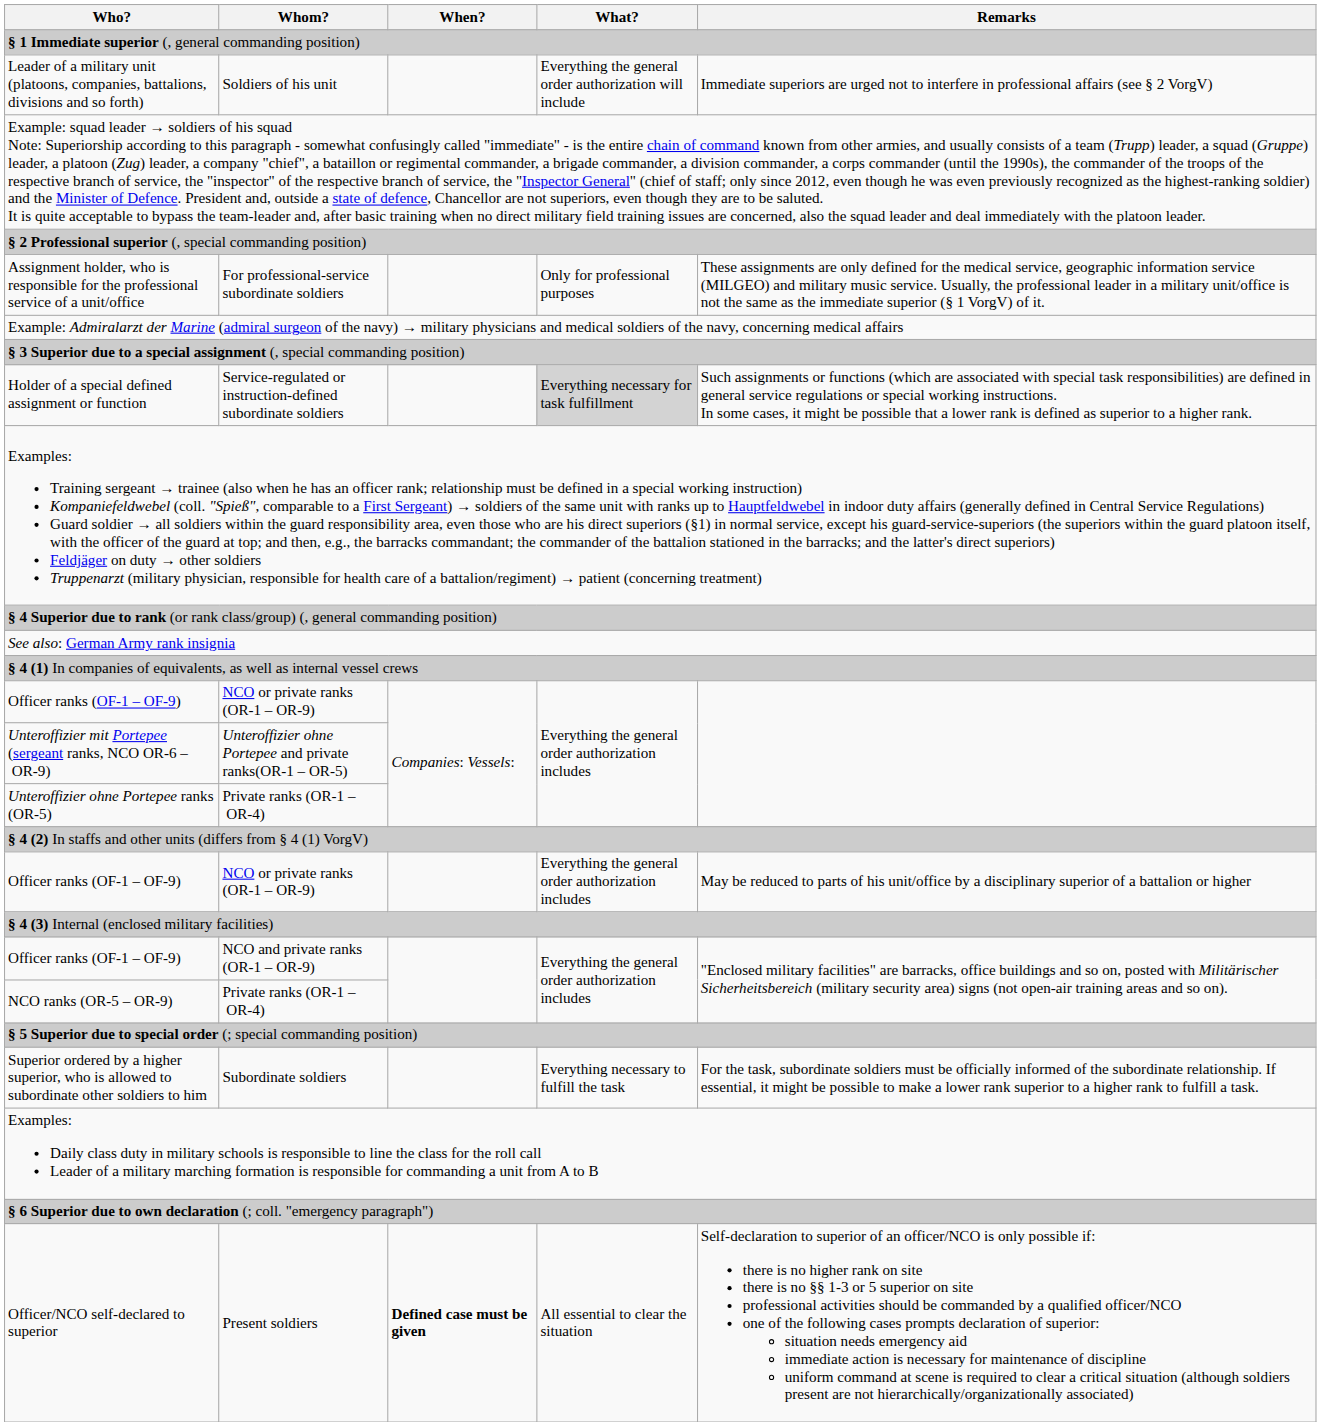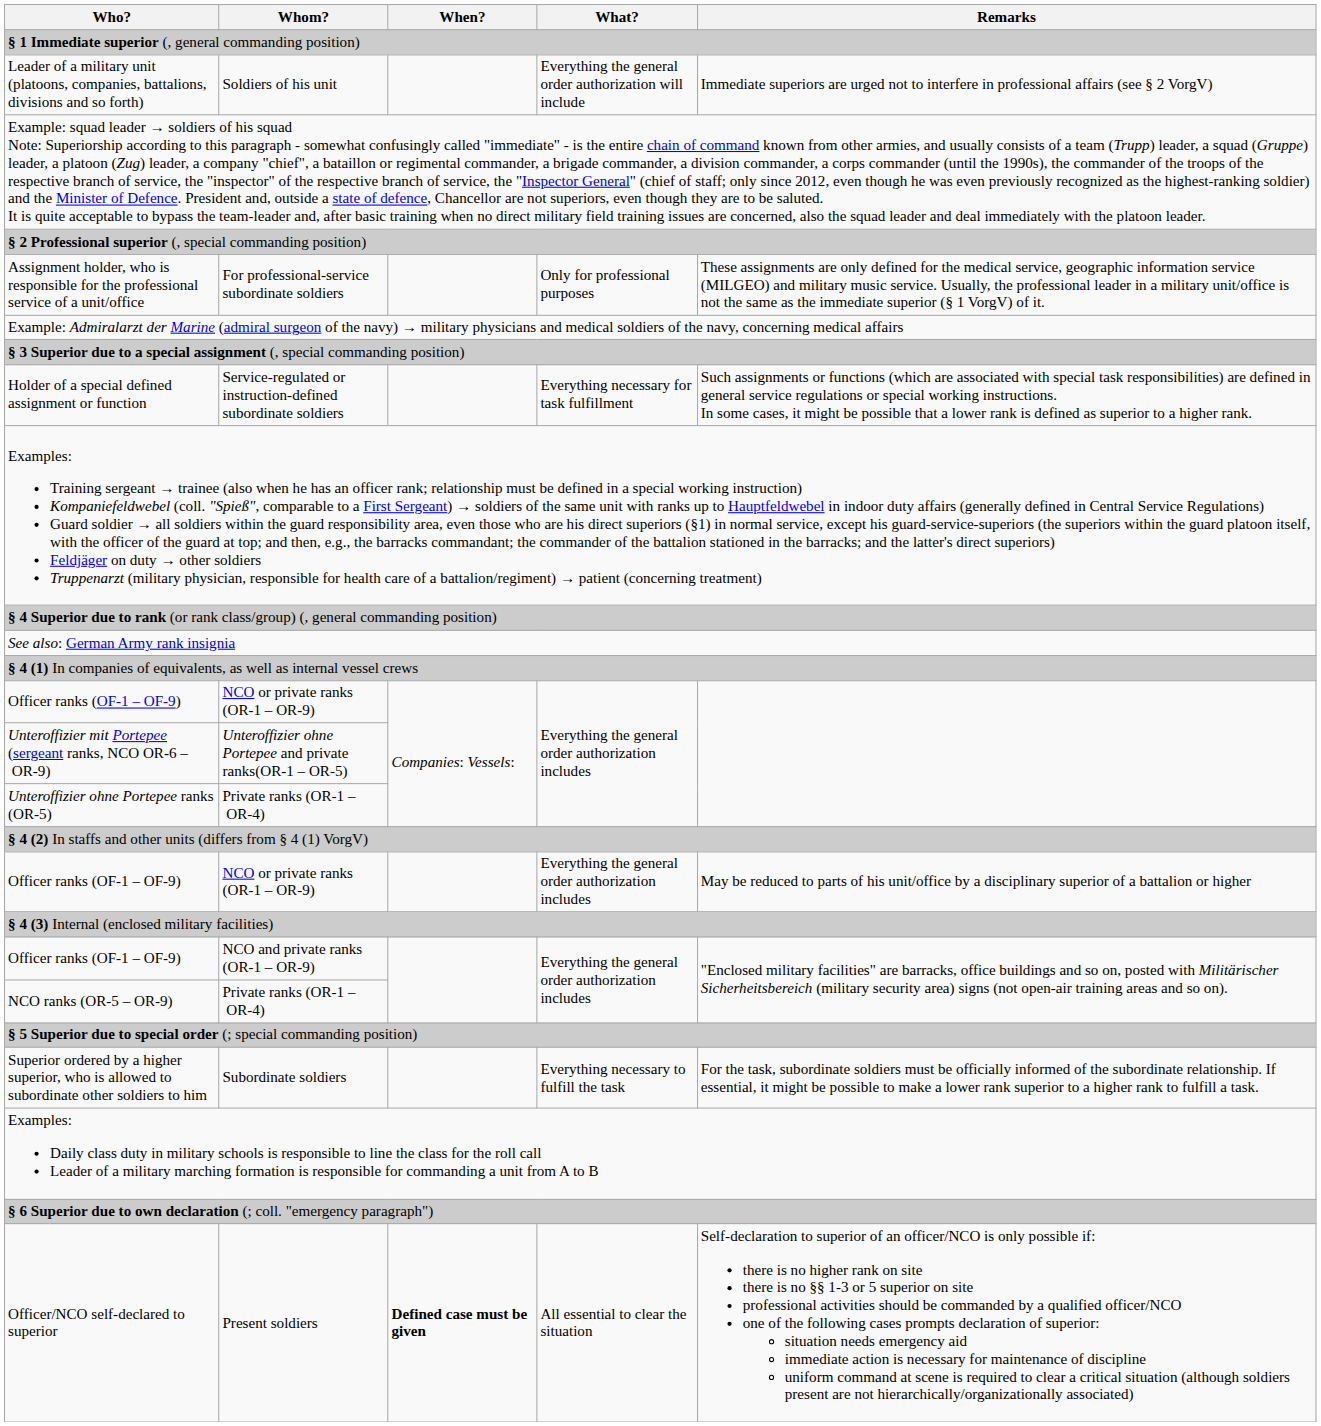(616, 394) lightgrey background -> (616, 394) no background
